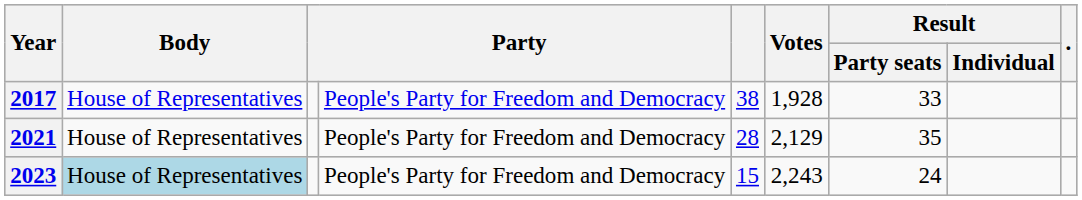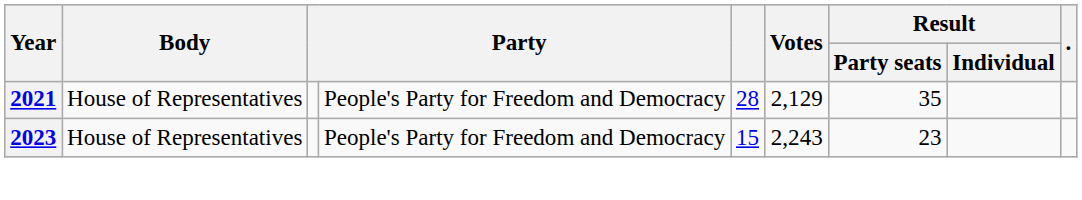- row: (33, 99)
(185, 175) lightblue background -> (185, 137) no background
(930, 175) 24 -> (930, 137) 23
